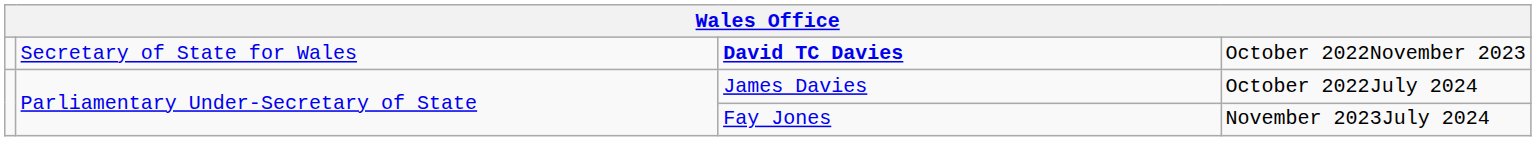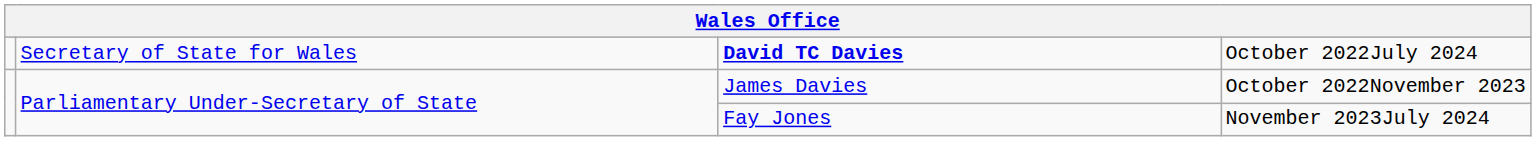(1376, 54) October 2022November 2023 -> (1352, 54) October 2022July 2024
(1352, 86) October 2022July 2024 -> (1376, 86) October 2022November 2023
